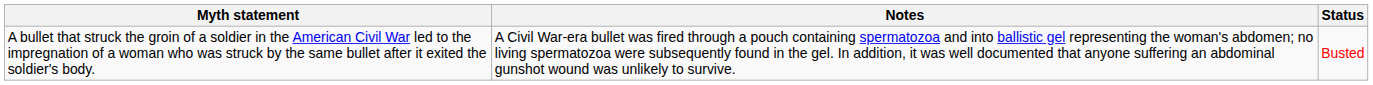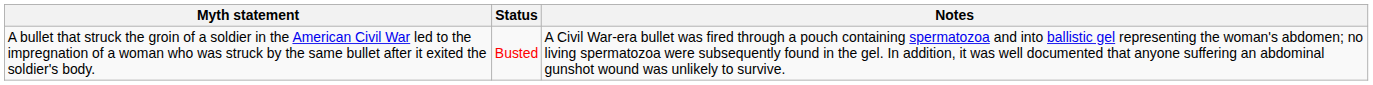columns swapped: (1343, 15) <-> (905, 15)
